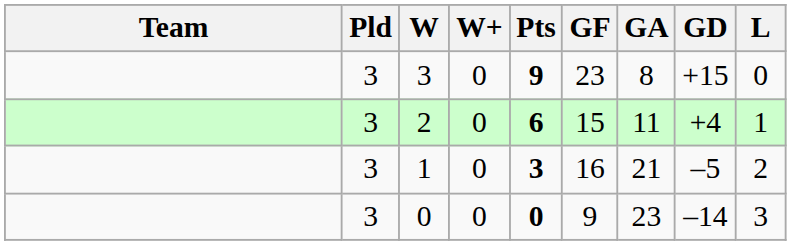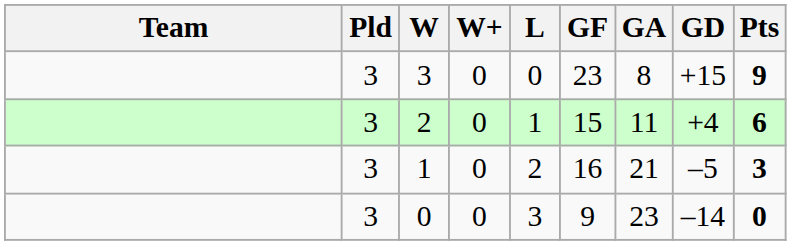columns swapped: (761, 27) <-> (536, 27)
